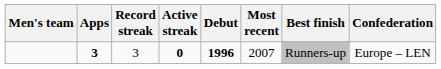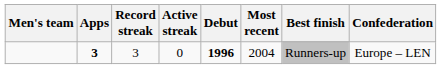(180, 52) bold -> (180, 52) normal
(261, 52) 2007 -> (261, 52) 2004
